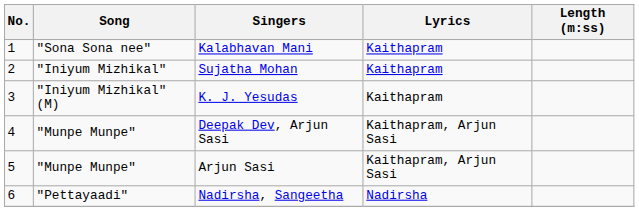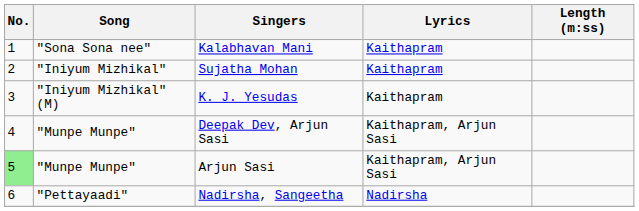(11, 168) no background -> (11, 168) lightgreen background
